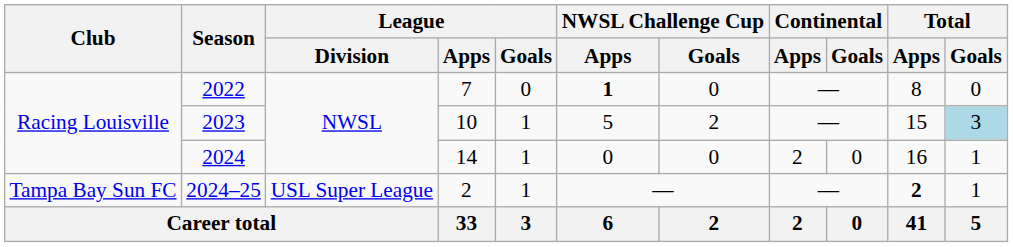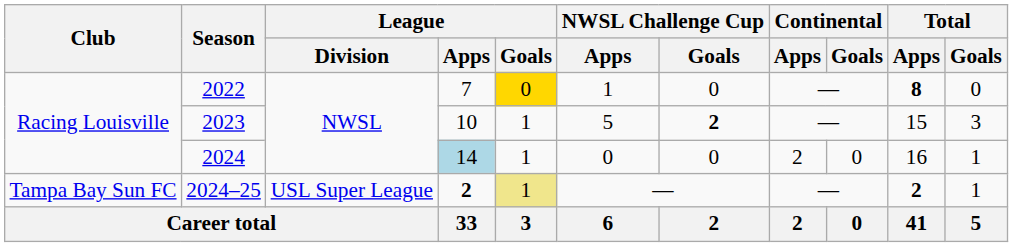(526, 88) no background -> (526, 88) gold background
(608, 88) bold -> (608, 88) normal
(916, 88) normal -> (916, 88) bold
(714, 122) normal -> (714, 122) bold
(976, 122) lightblue background -> (976, 122) no background
(466, 156) no background -> (466, 156) lightblue background
(466, 190) normal -> (466, 190) bold
(526, 190) no background -> (526, 190) khaki background
